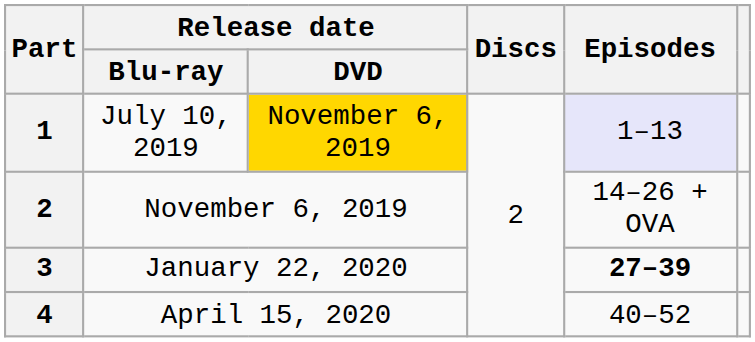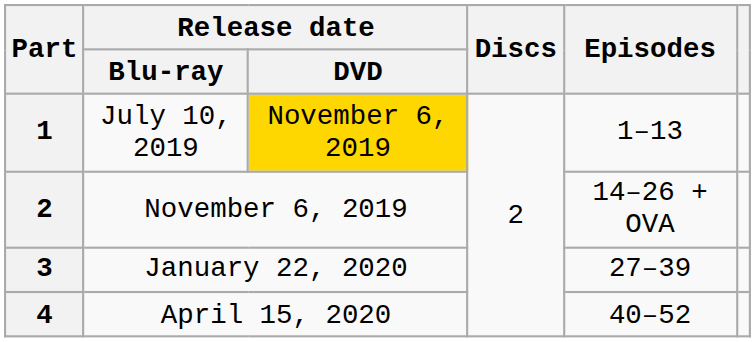(650, 133) lavender background -> (650, 133) no background
(650, 270) bold -> (650, 270) normal
